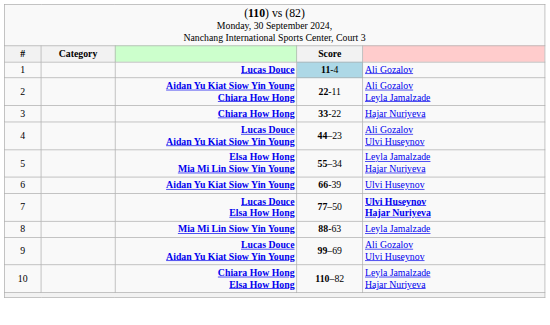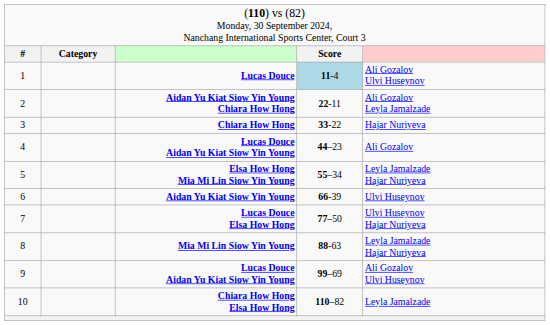(389, 70) Ali Gozalov -> (395, 76) Ali Gozalov Ulvi Huseynov
(395, 136) Ali Gozalov Ulvi Huseynov -> (389, 147) Ali Gozalov
(398, 207) bold -> (395, 219) normal
(398, 229) Leyla Jamalzade -> (398, 247) Leyla Jamalzade Hajar Nuriyeva
(398, 279) Leyla Jamalzade Hajar Nuriyeva -> (398, 302) Leyla Jamalzade
